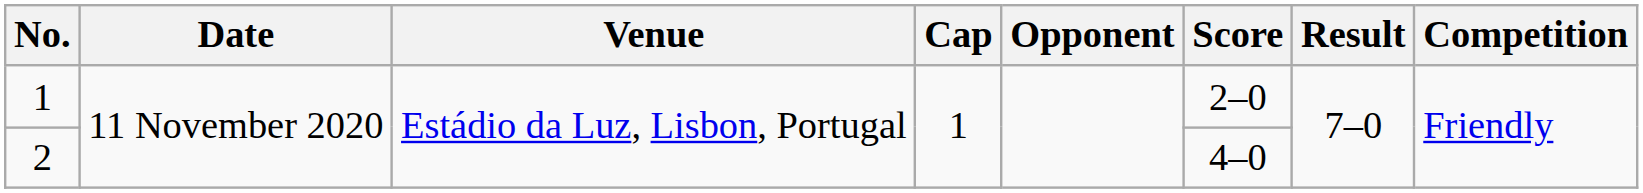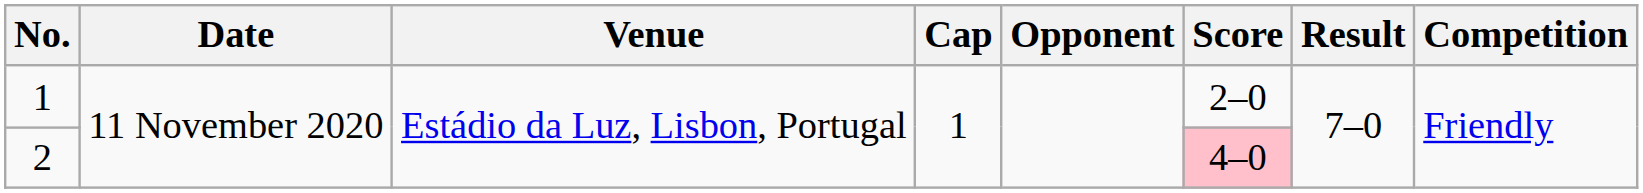(1238, 156) no background -> (1238, 156) pink background
